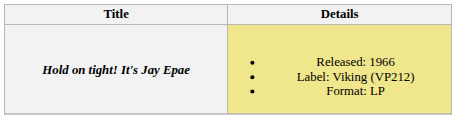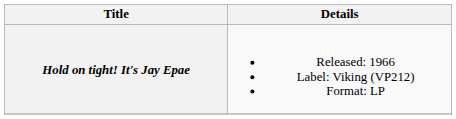(340, 76) khaki background -> (340, 76) no background
